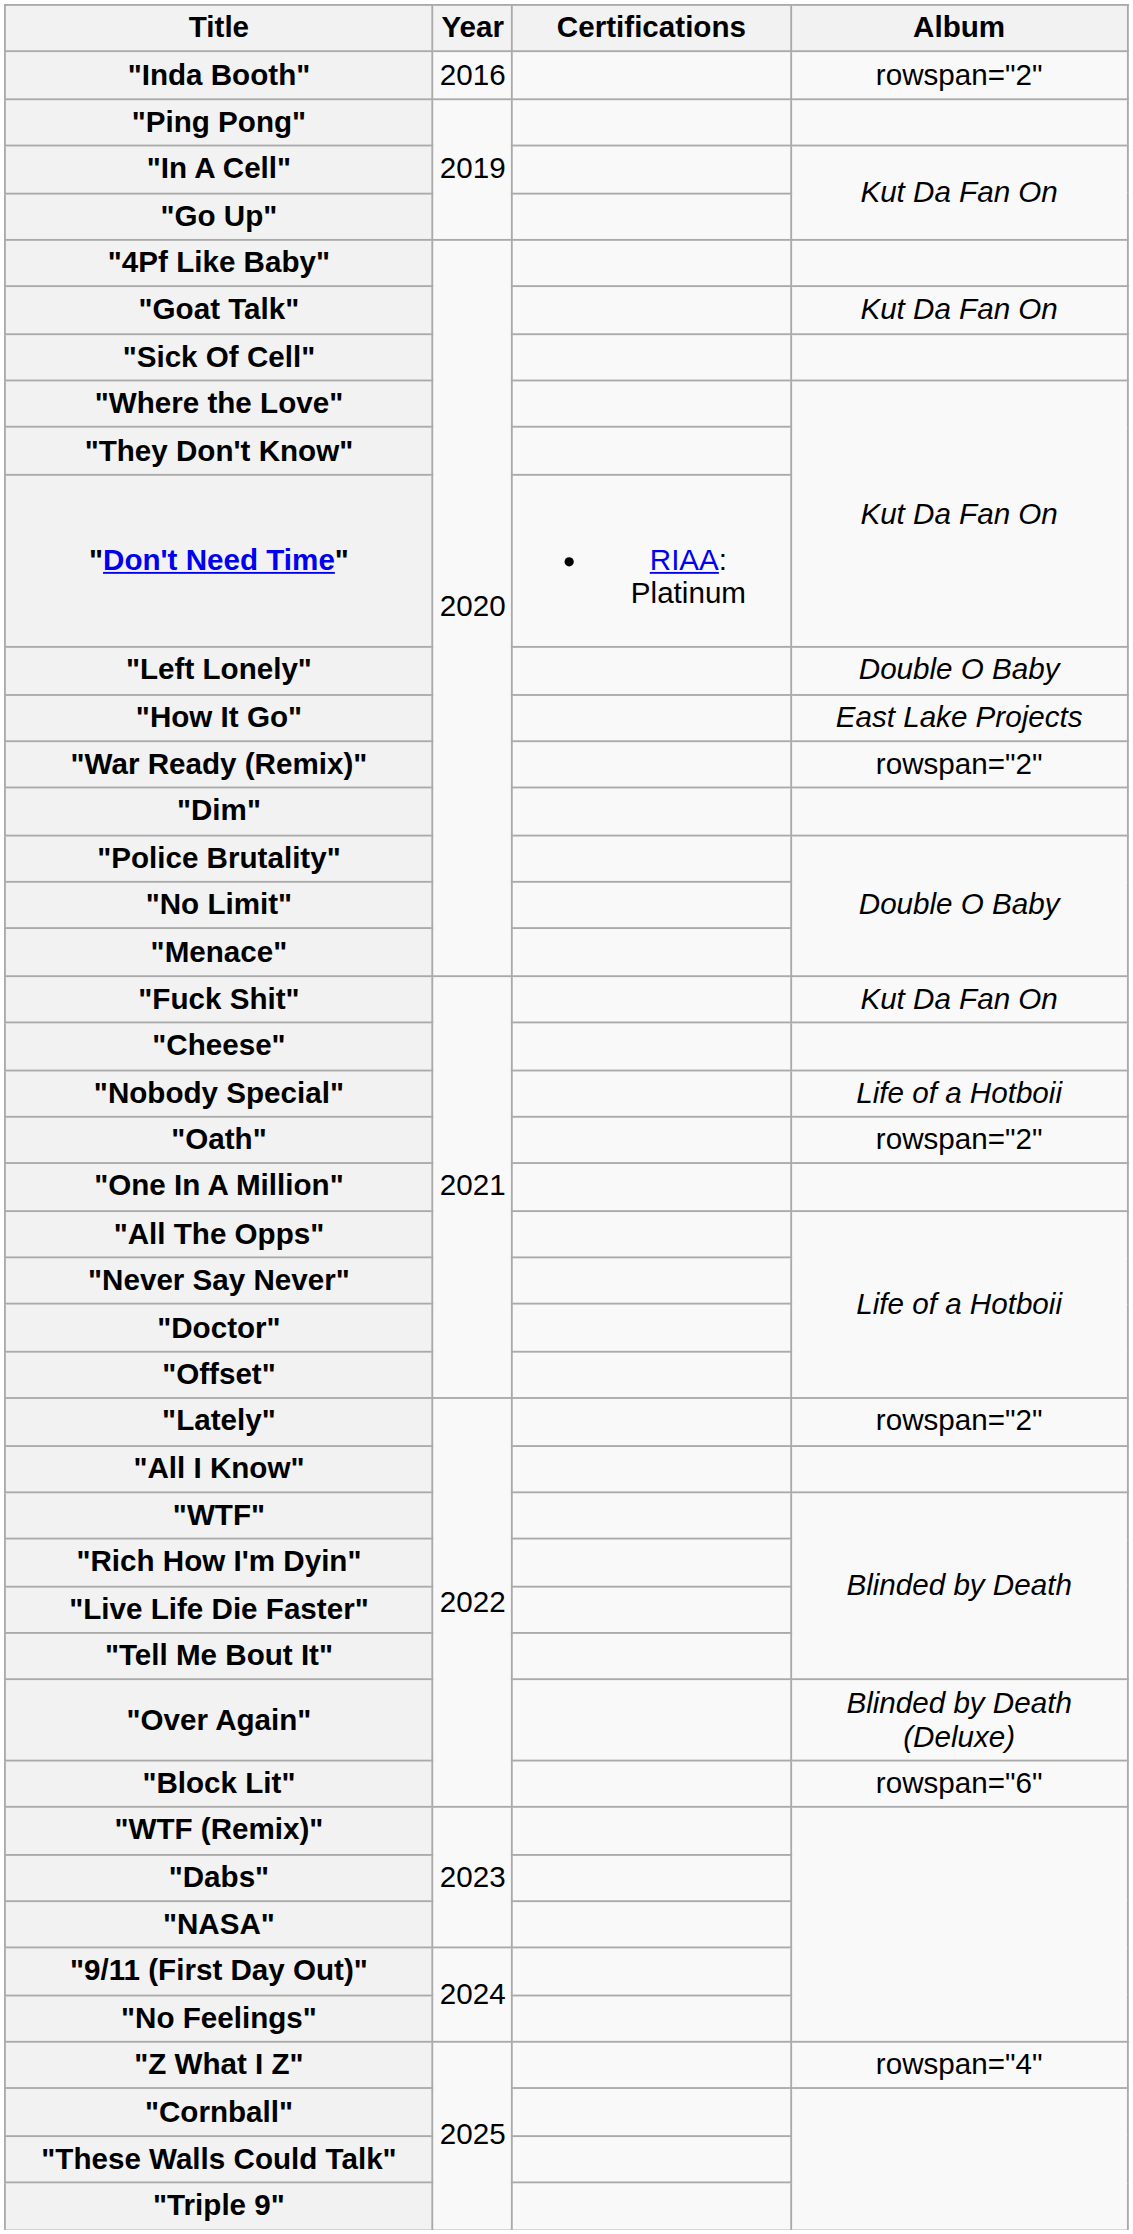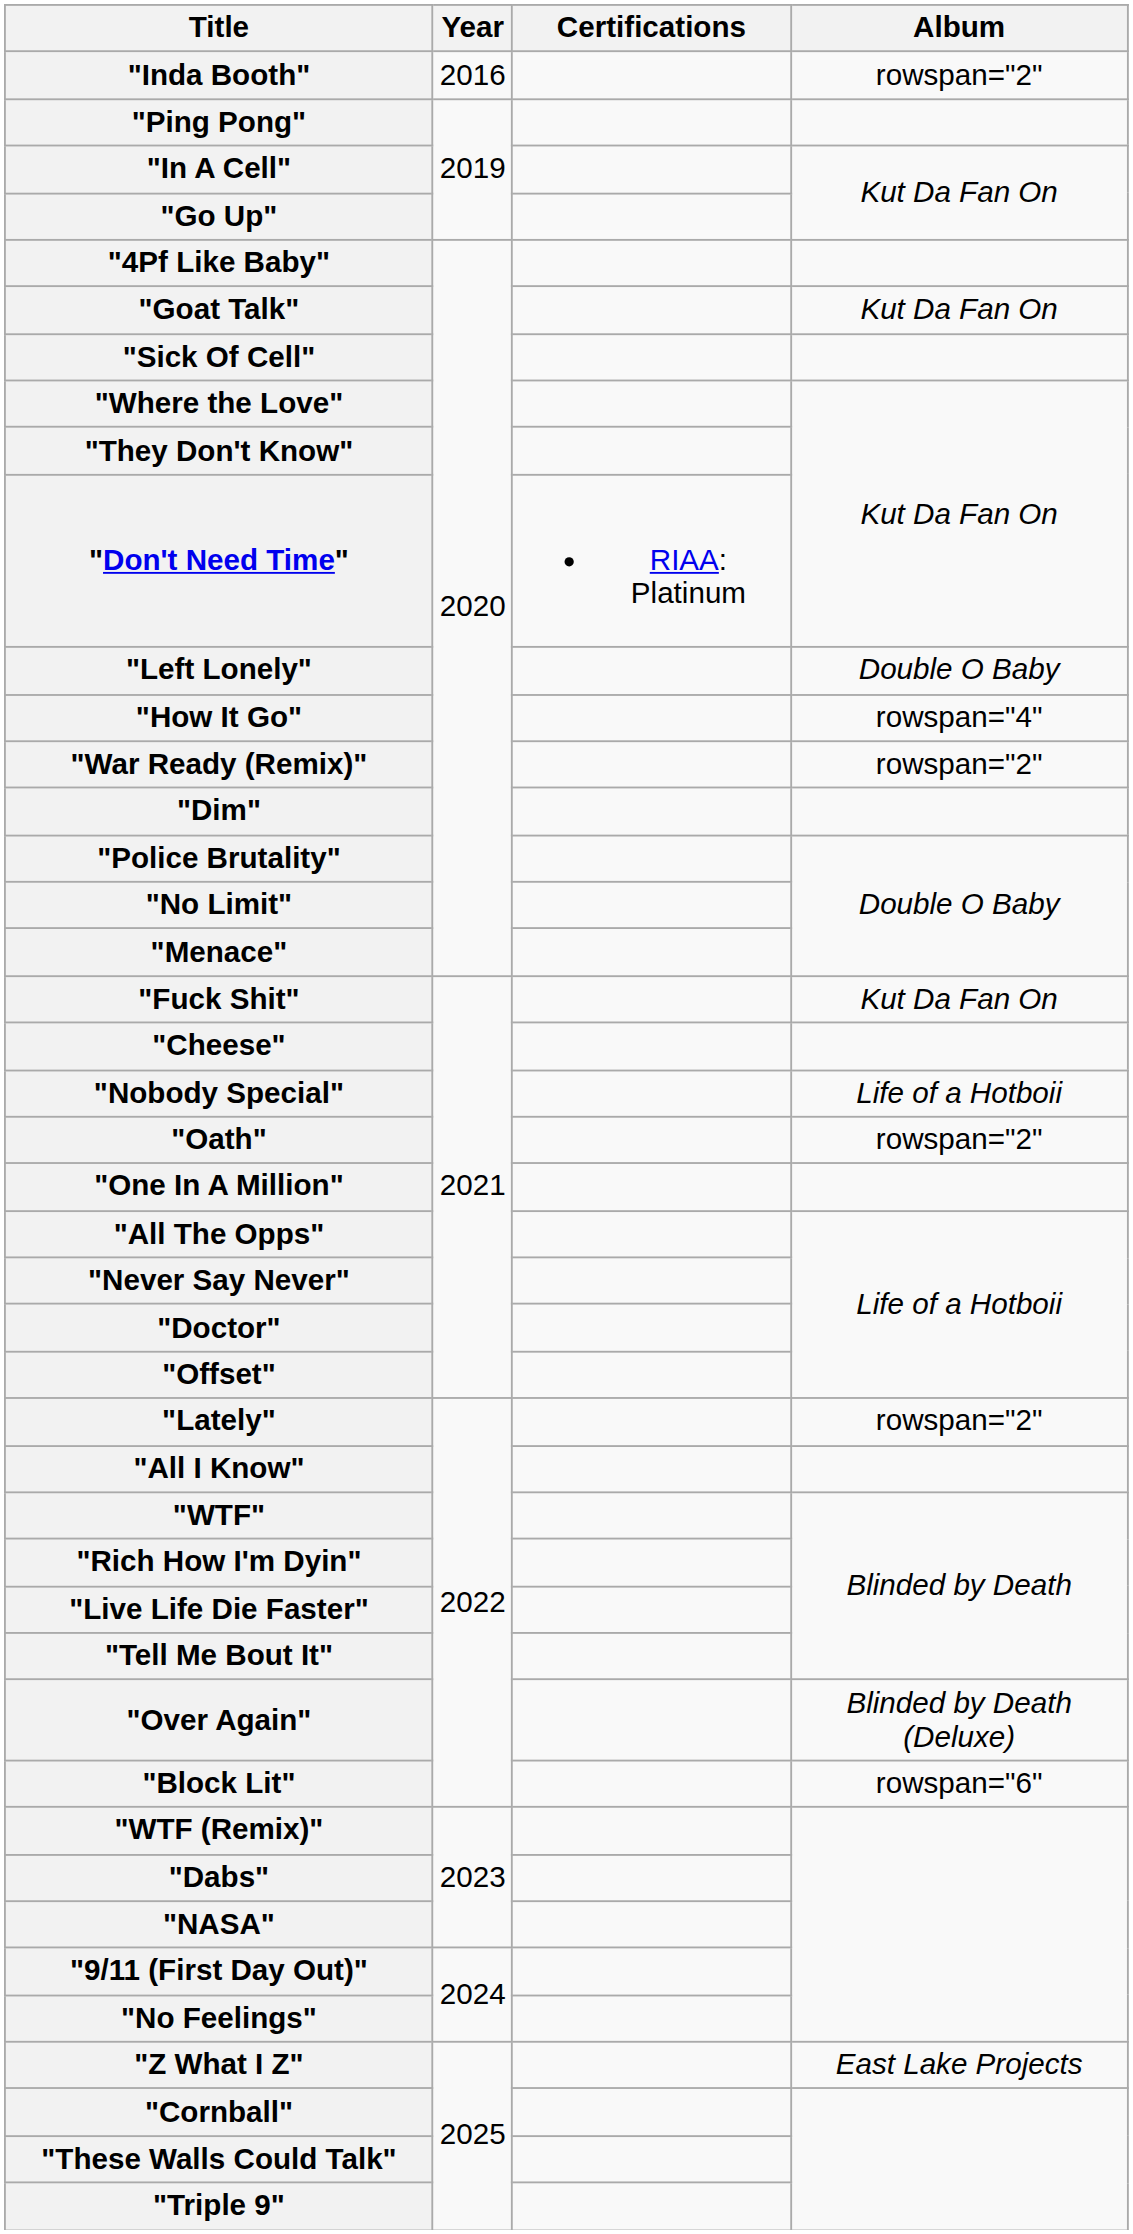(959, 717) East Lake Projects -> (959, 717) rowspan="4"
(959, 2064) rowspan="4" -> (959, 2064) East Lake Projects
